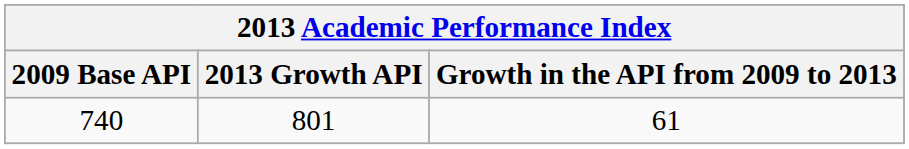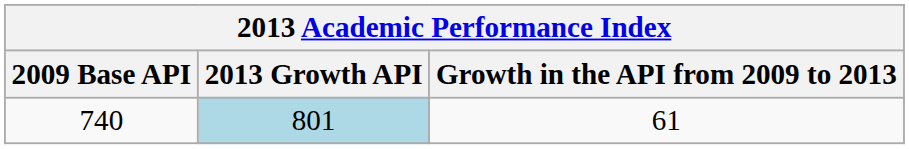(314, 119) no background -> (314, 119) lightblue background
